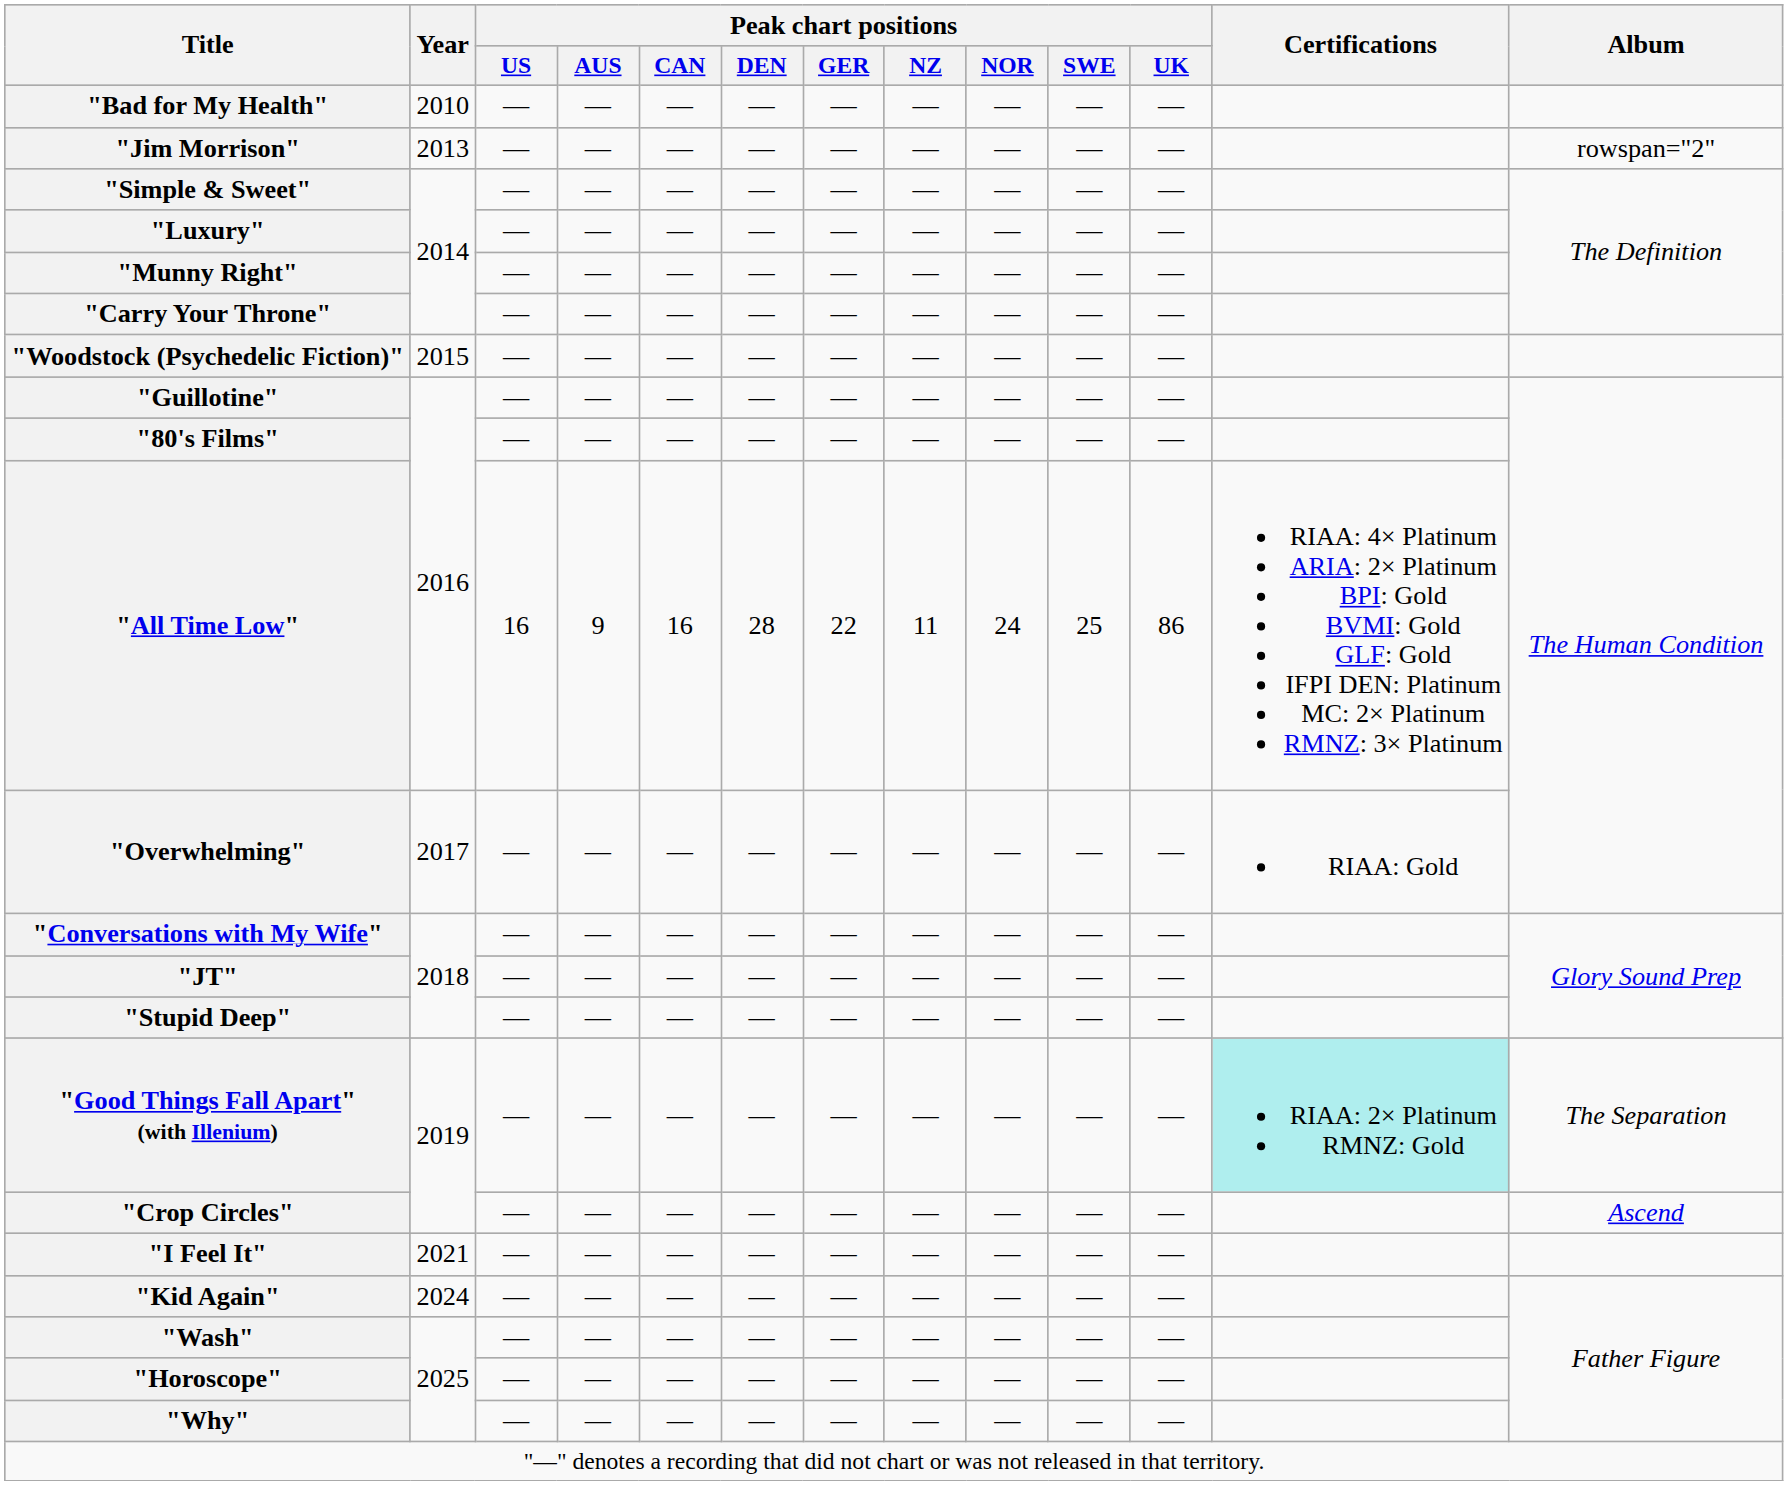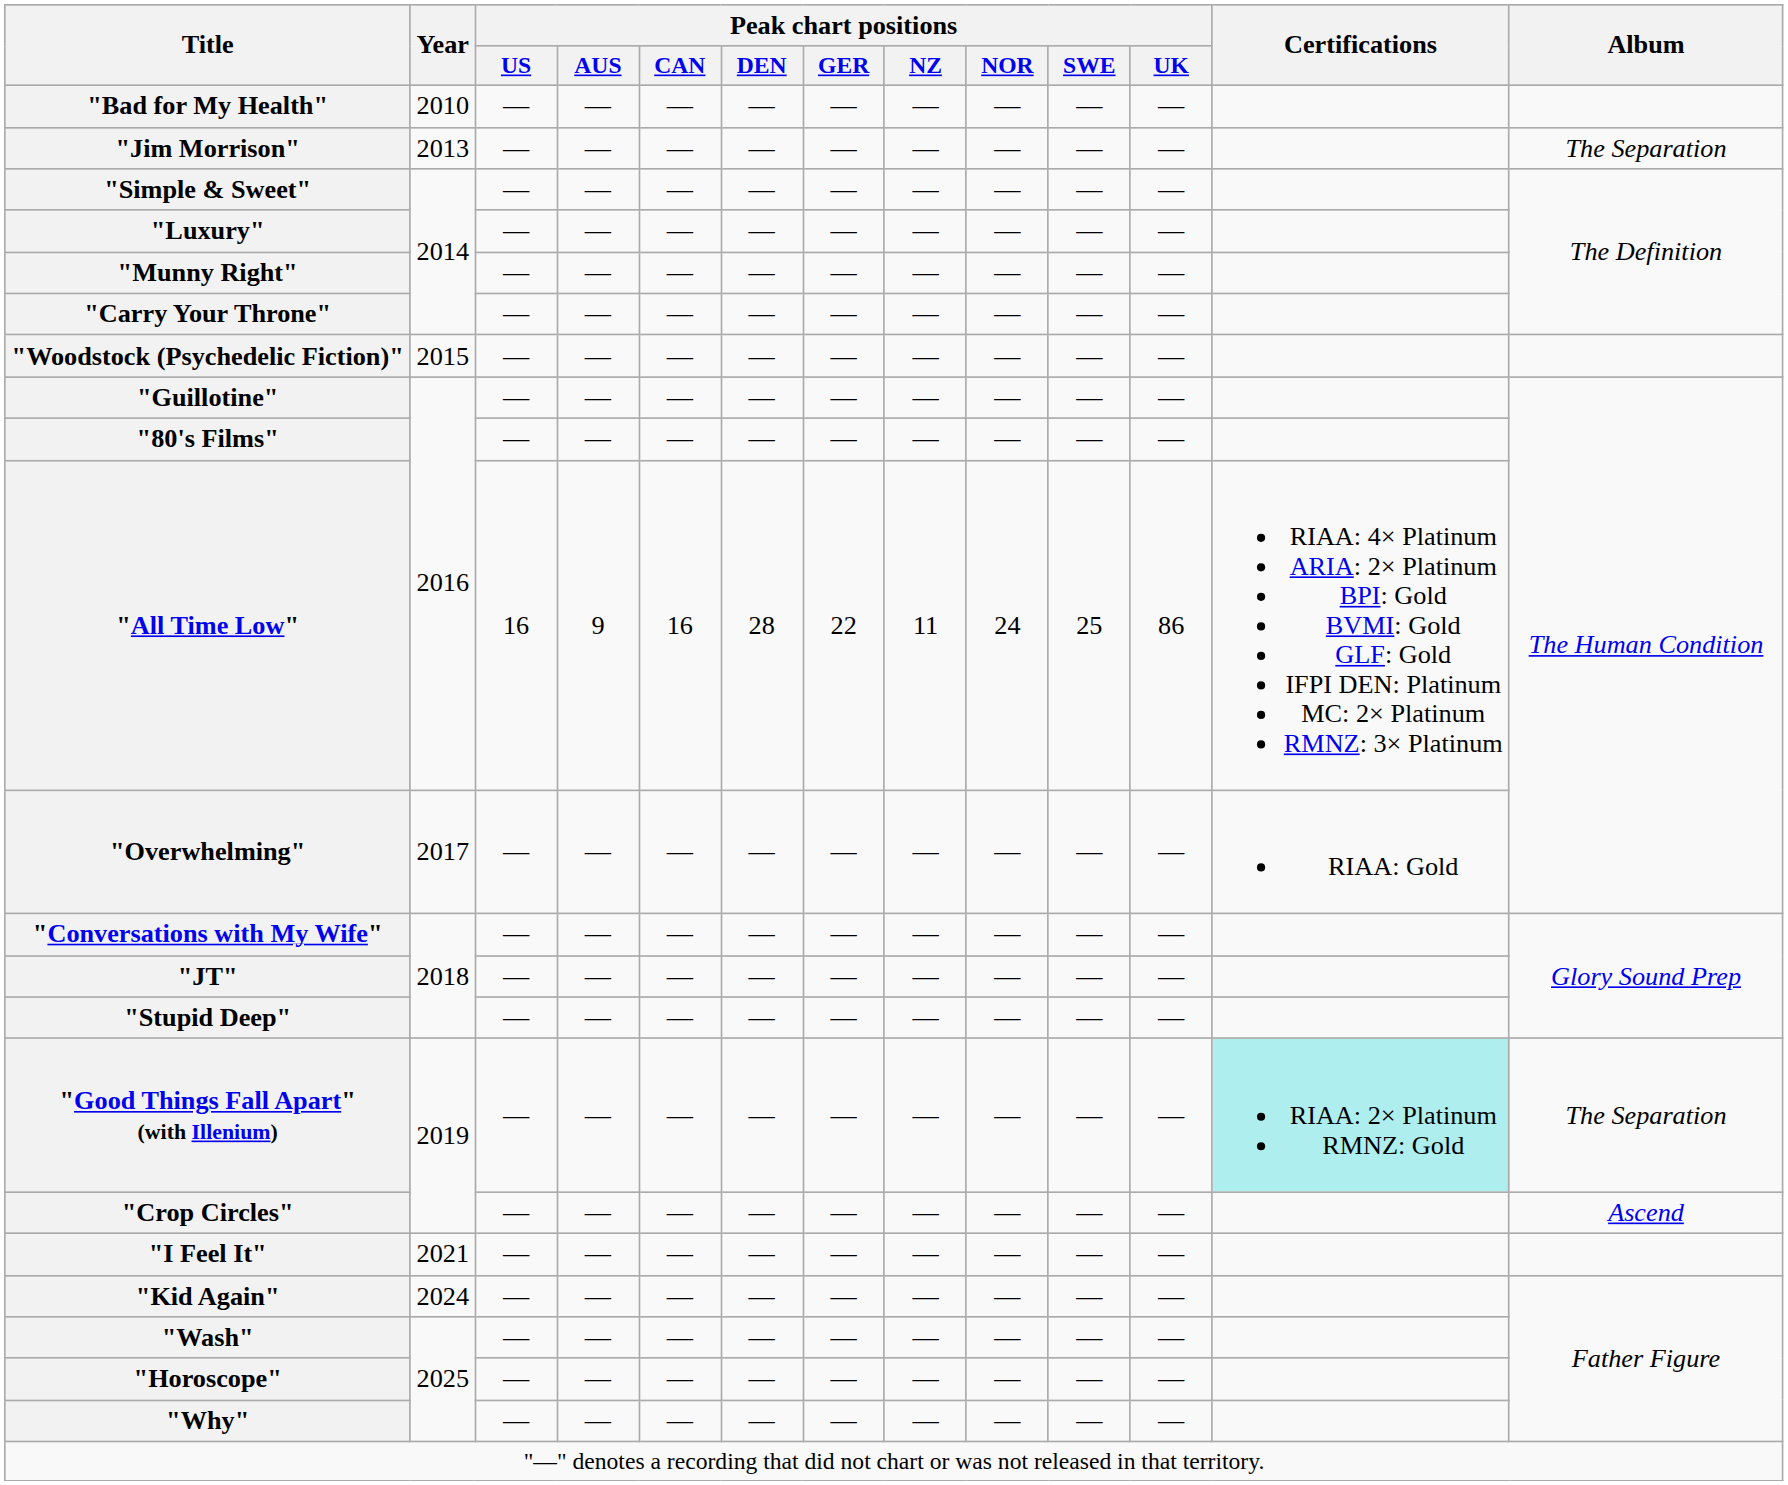(1646, 147) rowspan="2" -> (1646, 147) The Separation
